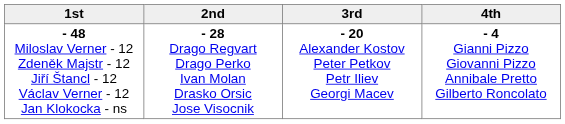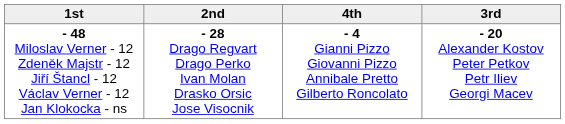columns swapped: (352, 14) <-> (491, 14)
